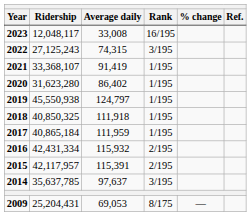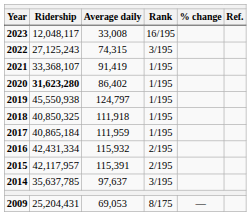(56, 83) normal -> (56, 83) bold
